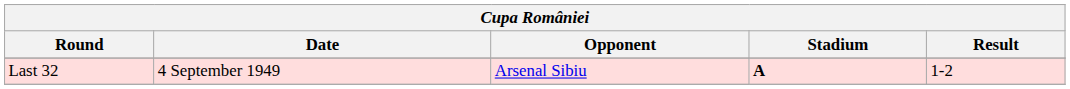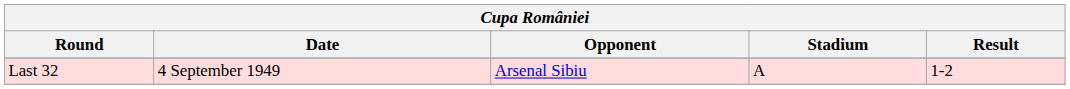(759, 71) bold -> (759, 71) normal
